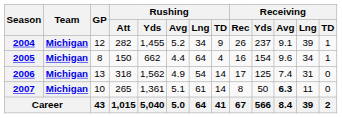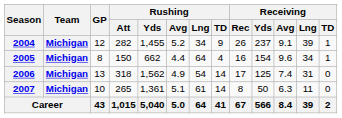(285, 89) bold -> (285, 89) normal
